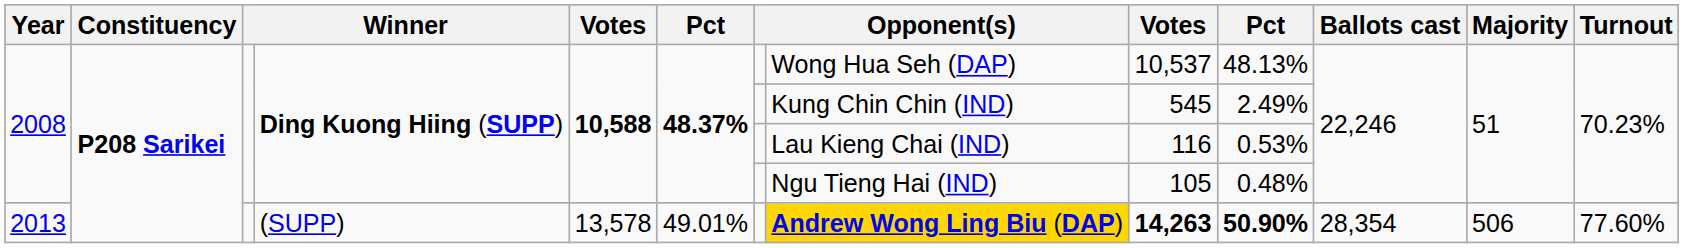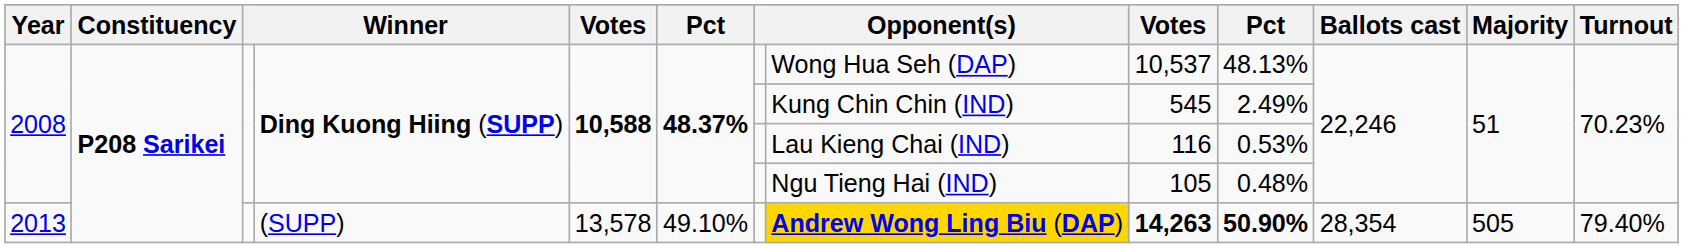(706, 223) 49.01% -> (706, 223) 49.10%
(1493, 223) 506 -> (1493, 223) 505
(1622, 223) 77.60% -> (1622, 223) 79.40%
